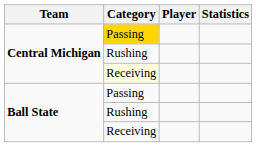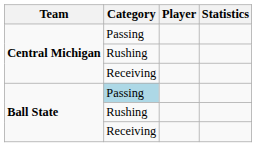(125, 34) gold background -> (125, 34) no background
(131, 73) lightyellow background -> (131, 73) no background
(125, 92) no background -> (125, 92) lightblue background
